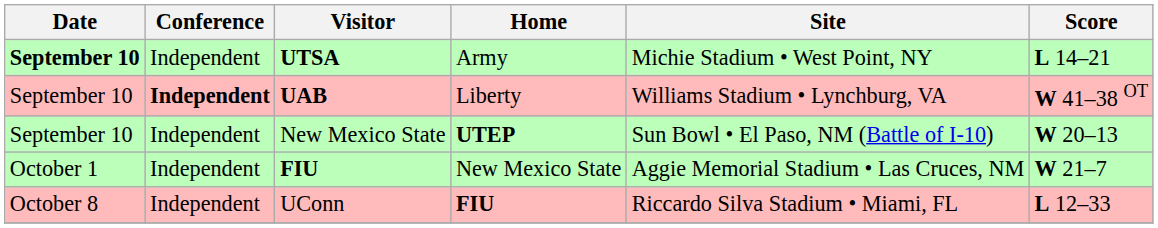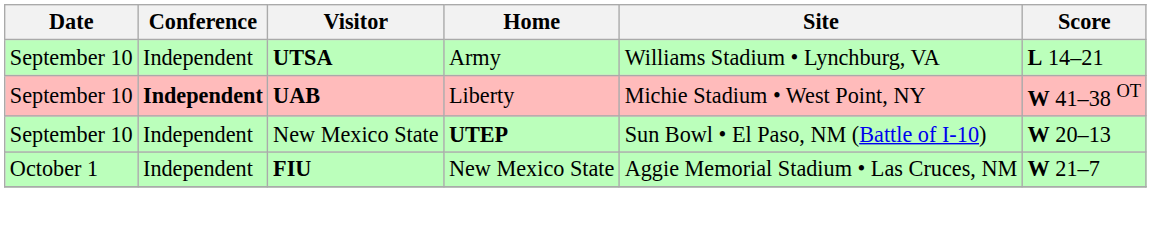(75, 57) bold -> (71, 57) normal
(782, 57) Michie Stadium • West Point, NY -> (782, 57) Williams Stadium • Lynchburg, VA
(789, 95) Williams Stadium • Lynchburg, VA -> (775, 95) Michie Stadium • West Point, NY
- row: (312, 204)
